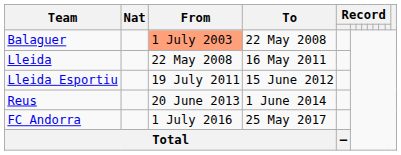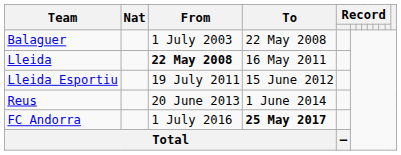(192, 40) lightsalmon background -> (192, 40) no background
(192, 60) normal -> (192, 60) bold
(286, 120) normal -> (286, 120) bold
